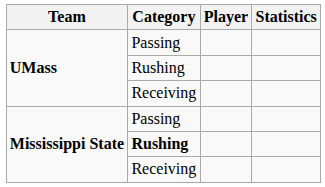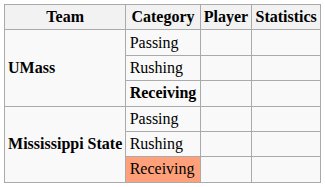(164, 93) normal -> (163, 93) bold
(160, 144) bold -> (156, 144) normal
(164, 169) no background -> (162, 169) lightsalmon background
